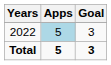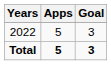(58, 32) lightblue background -> (58, 32) no background
